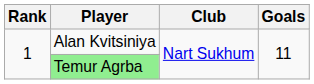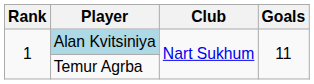(105, 41) no background -> (105, 41) lightblue background
(98, 66) lightgreen background -> (98, 66) no background
